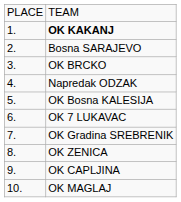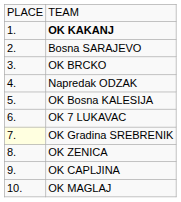(11, 135) no background -> (11, 135) lightyellow background
